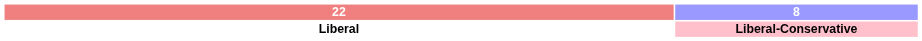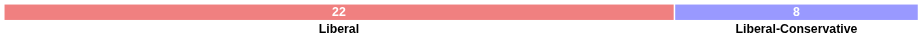(796, 29) pink background -> (796, 29) no background
